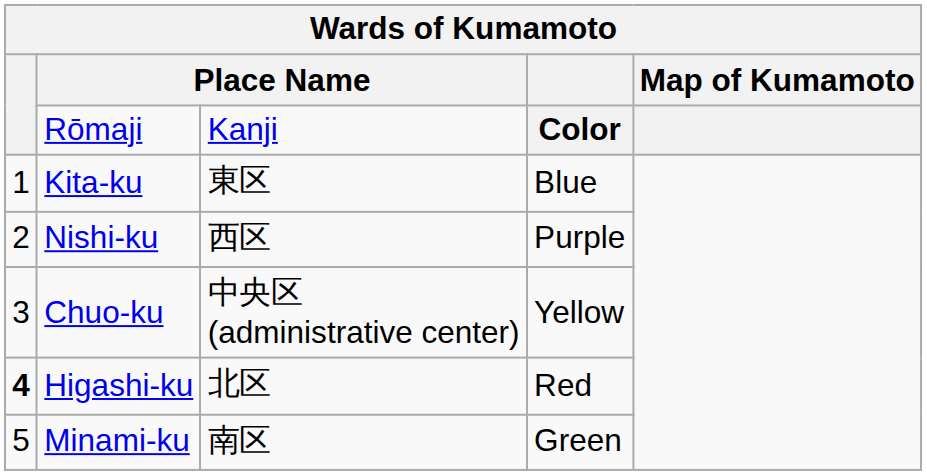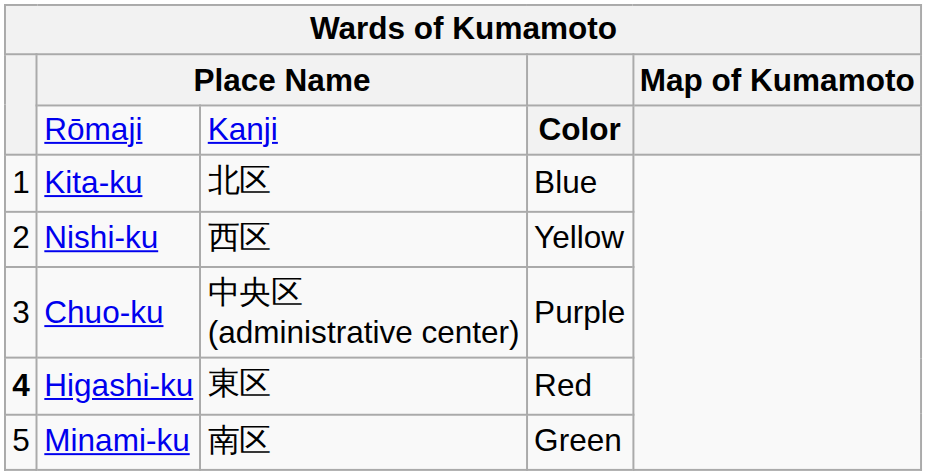(239, 181) 東区 -> (239, 181) 北区
(580, 238) Purple -> (579, 238) Yellow
(579, 311) Yellow -> (580, 311) Purple
(239, 384) 北区 -> (239, 384) 東区
